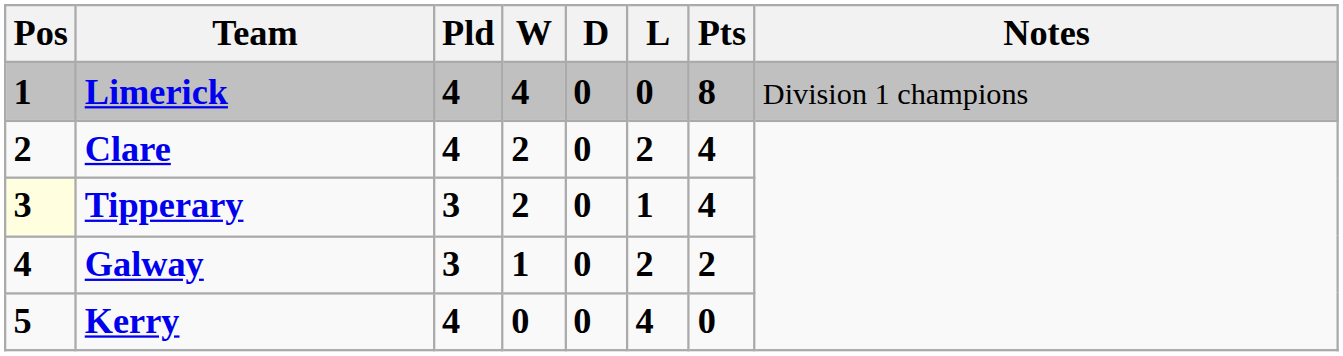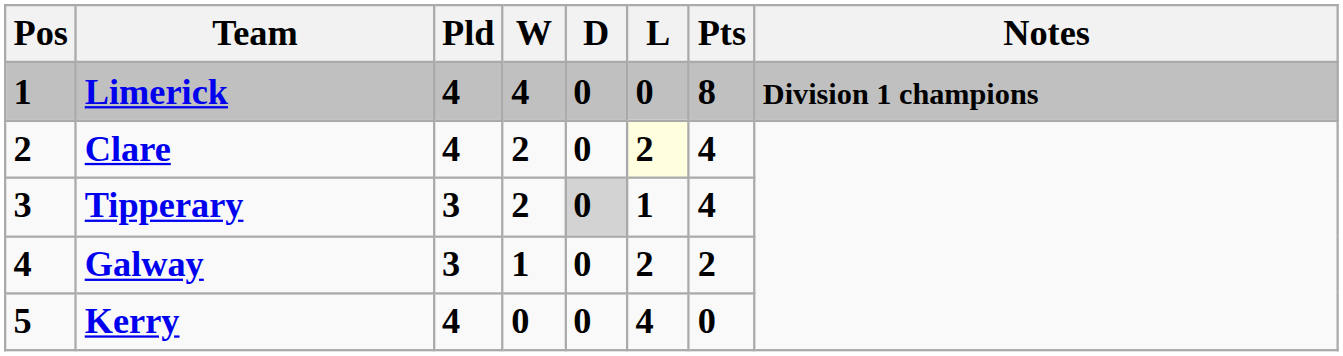(896, 93) normal -> (901, 90) bold
(645, 148) no background -> (645, 148) lightyellow background
(23, 206) lightyellow background -> (23, 206) no background
(582, 206) no background -> (582, 206) lightgrey background
